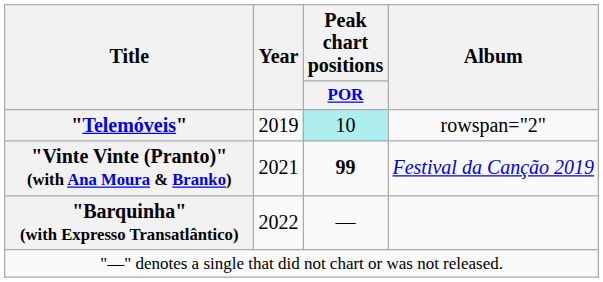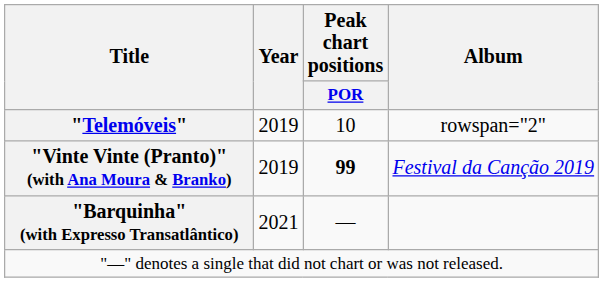(345, 125) paleturquoise background -> (345, 125) no background
(278, 168) 2021 -> (278, 168) 2019
(278, 222) 2022 -> (278, 222) 2021
